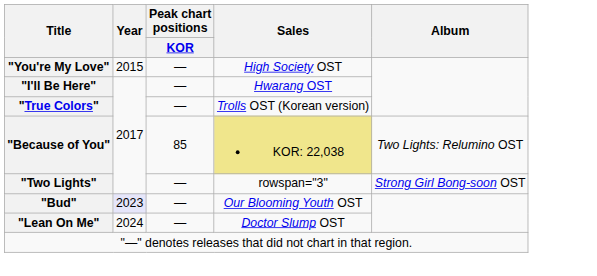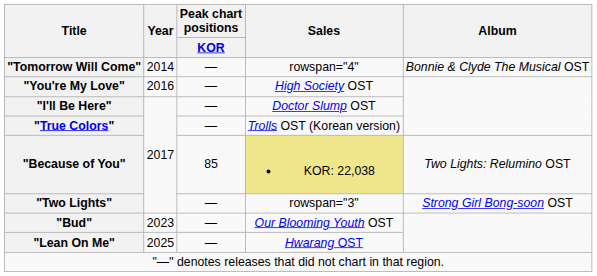+ row: (74, 67)
(130, 67) 2015 -> (160, 86) 2016
(293, 86) Hwarang OST -> (324, 106) Doctor Slump OST
(130, 203) lavender background -> (160, 222) no background
(130, 222) 2024 -> (160, 242) 2025
(293, 222) Doctor Slump OST -> (324, 242) Hwarang OST
